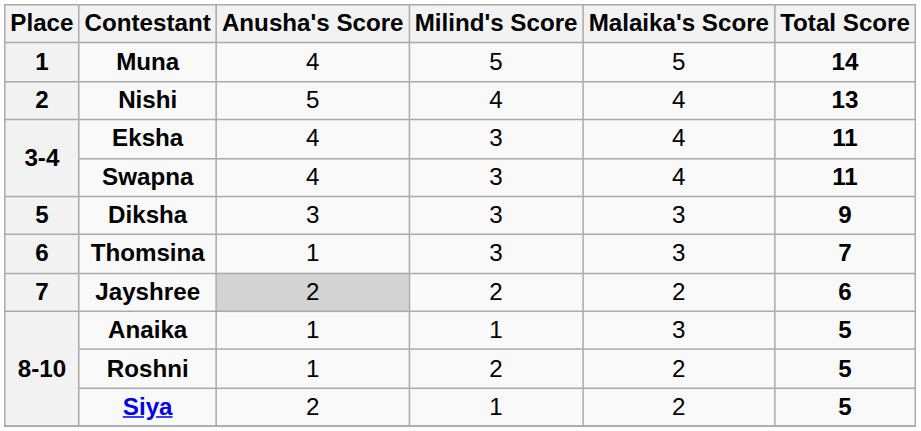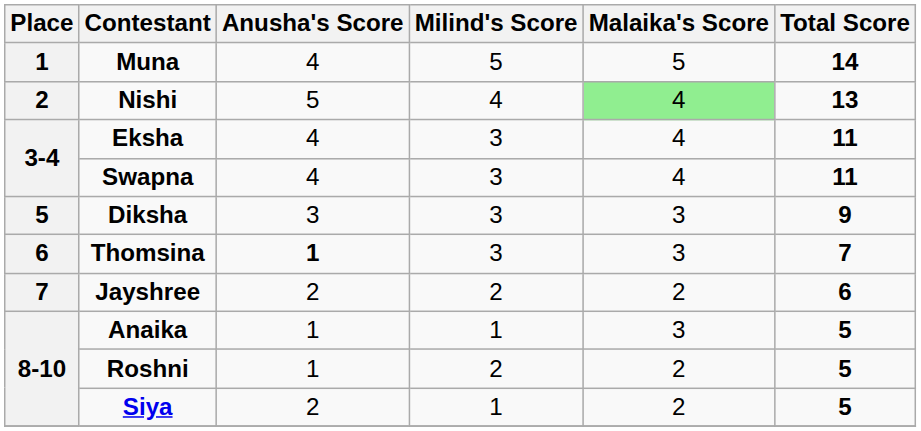(679, 100) no background -> (679, 100) lightgreen background
(313, 253) normal -> (313, 253) bold
(313, 291) lightgrey background -> (313, 291) no background
